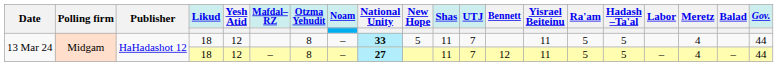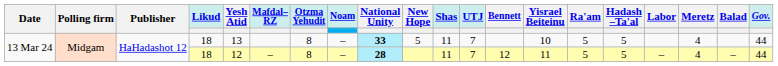(236, 40) 12 -> (236, 40) 13
(545, 40) 11 -> (545, 40) 10
(380, 55) 27 -> (380, 55) 28
